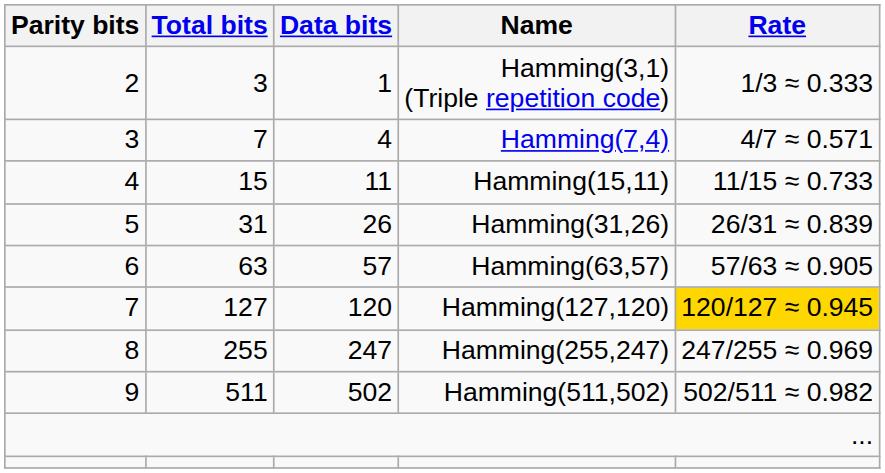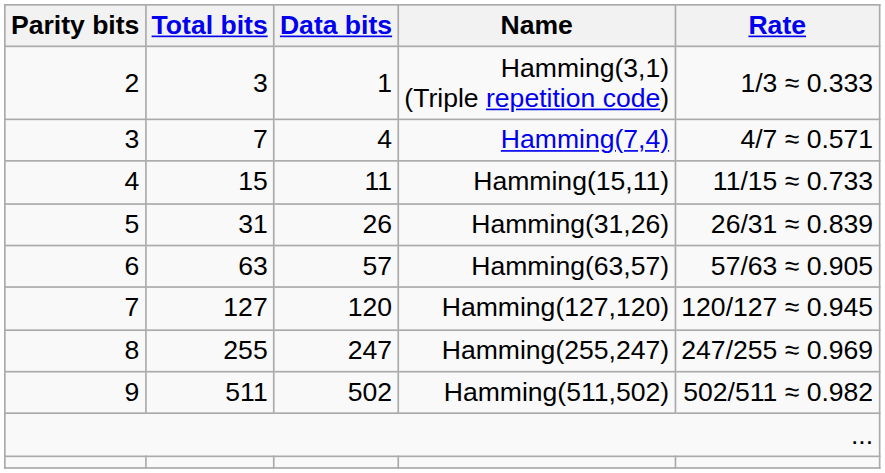(777, 308) gold background -> (777, 308) no background
